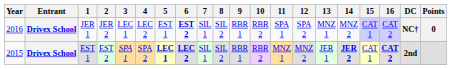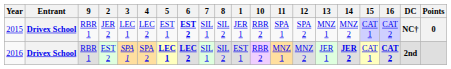columns swapped: (88, 10) <-> (240, 10)
(15, 29) 2016 -> (15, 29) 2015
(15, 52) 2015 -> (15, 52) 2016
